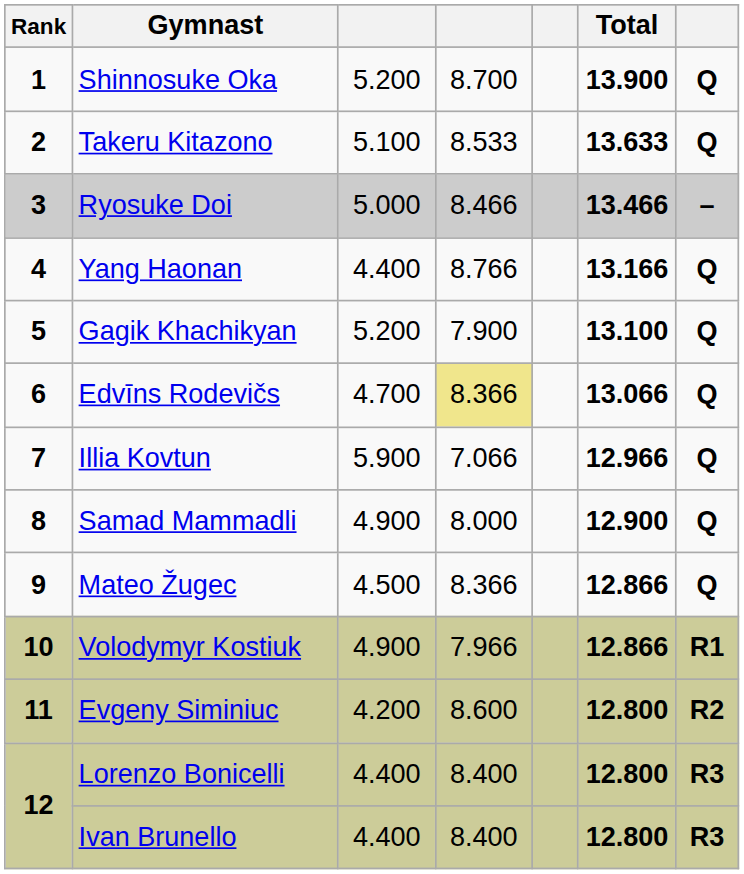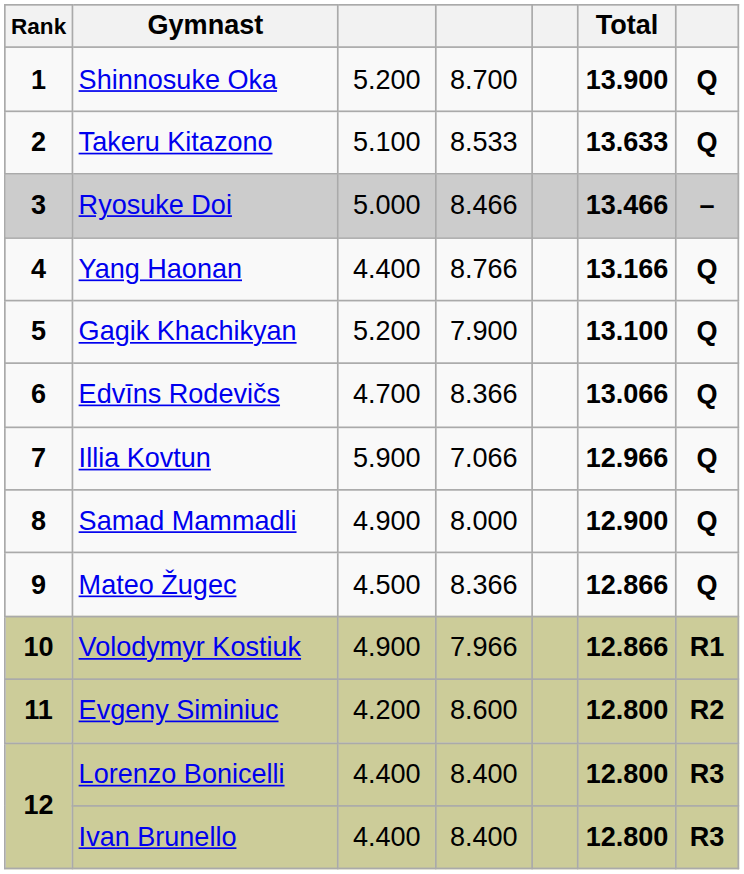(484, 394) khaki background -> (484, 394) no background
